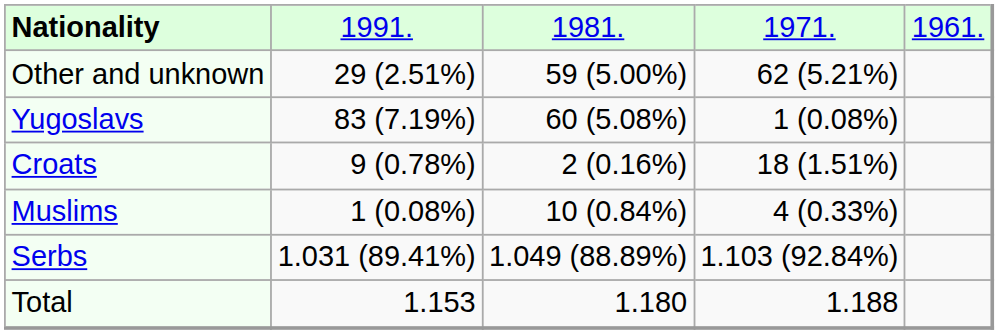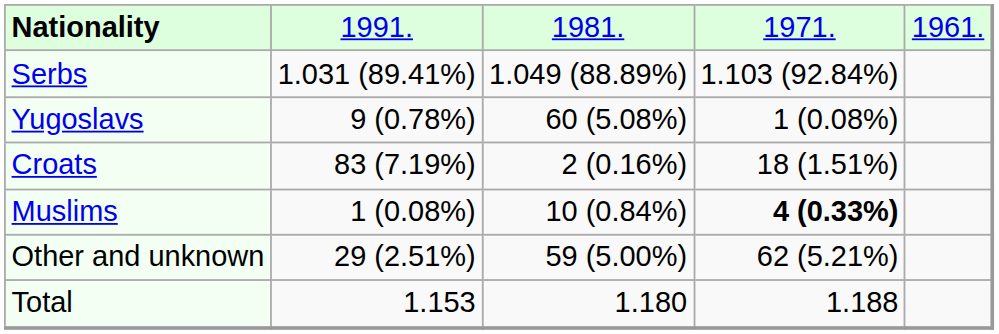rows swapped: (49, 257) <-> (138, 73)
(405, 119) 83 (7.19%) -> (413, 119) 9 (0.78%)
(413, 165) 9 (0.78%) -> (405, 165) 83 (7.19%)
(836, 211) normal -> (836, 211) bold
